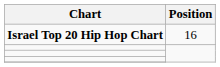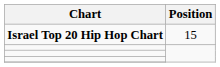(190, 34) 16 -> (190, 34) 15
